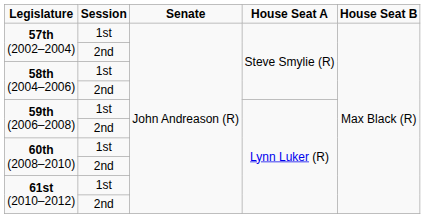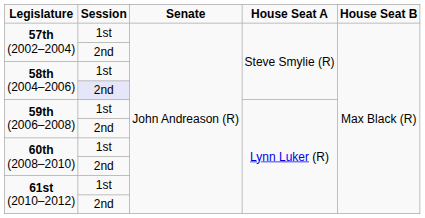(104, 90) no background -> (104, 90) lavender background
